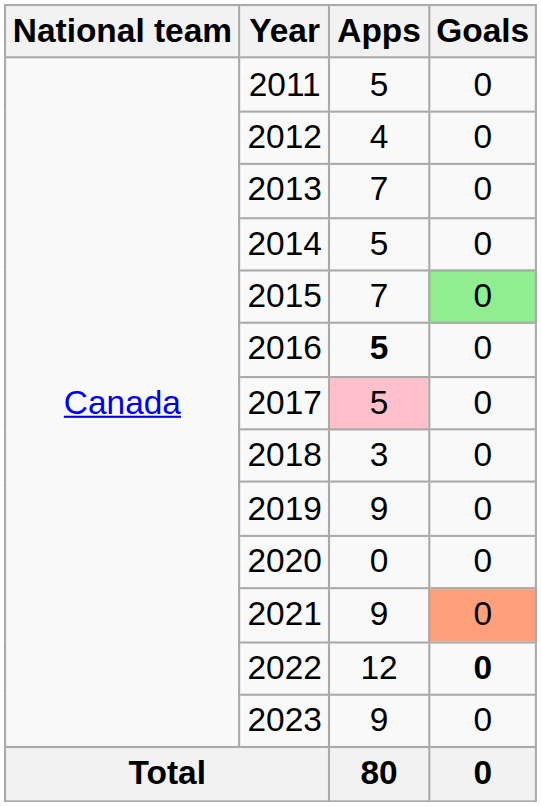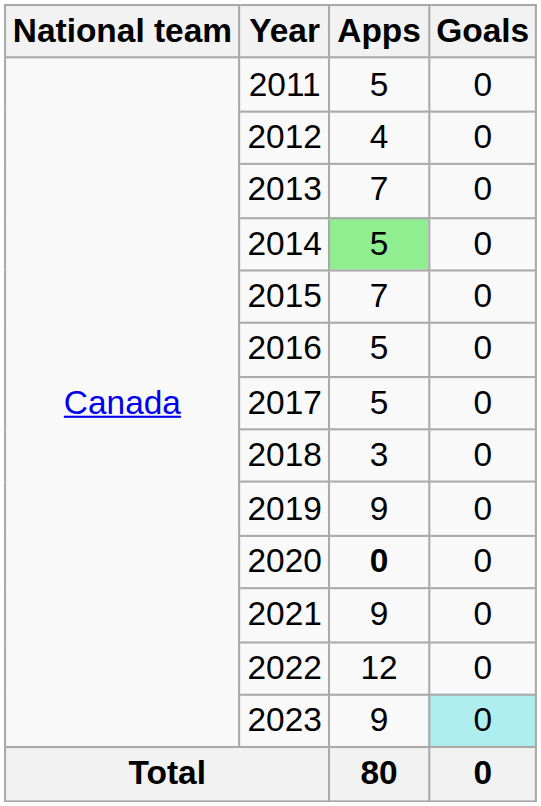(379, 243) no background -> (379, 243) lightgreen background
(483, 296) lightgreen background -> (483, 296) no background
(379, 349) bold -> (379, 349) normal
(379, 402) pink background -> (379, 402) no background
(379, 561) normal -> (379, 561) bold
(483, 614) lightsalmon background -> (483, 614) no background
(483, 667) bold -> (483, 667) normal
(483, 720) no background -> (483, 720) paleturquoise background
